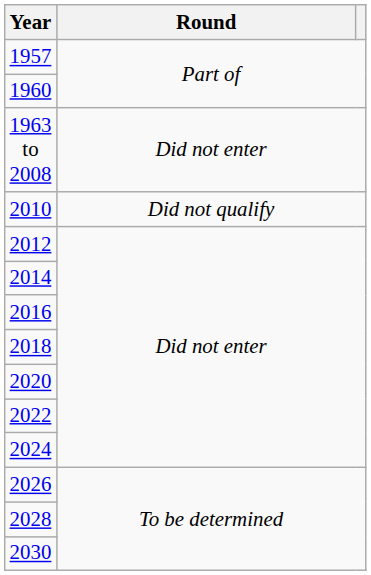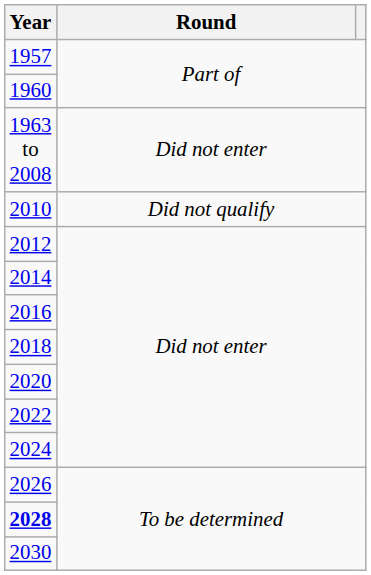(30, 519) normal -> (30, 519) bold
